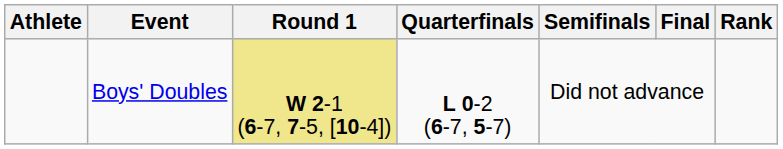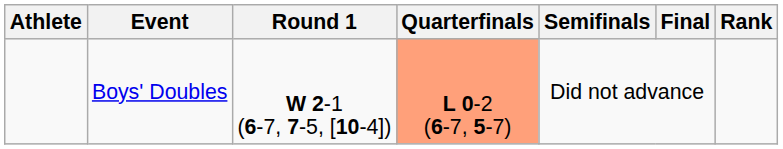(314, 115) khaki background -> (314, 115) no background
(468, 115) no background -> (468, 115) lightsalmon background
